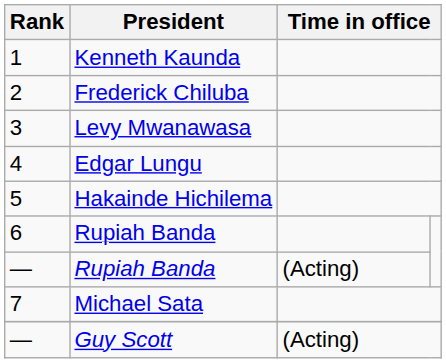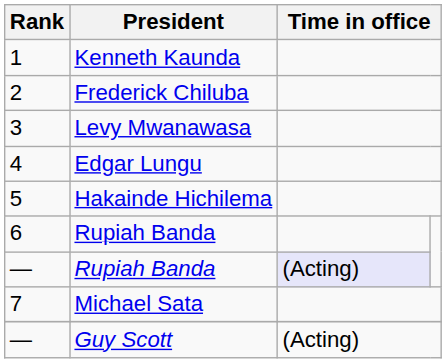(321, 269) no background -> (321, 269) lavender background
